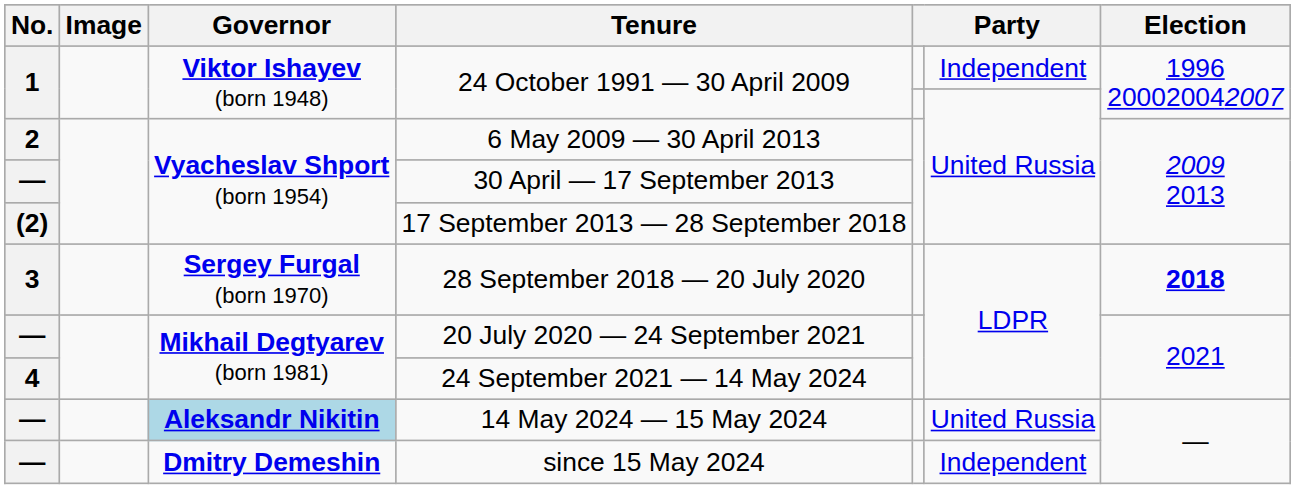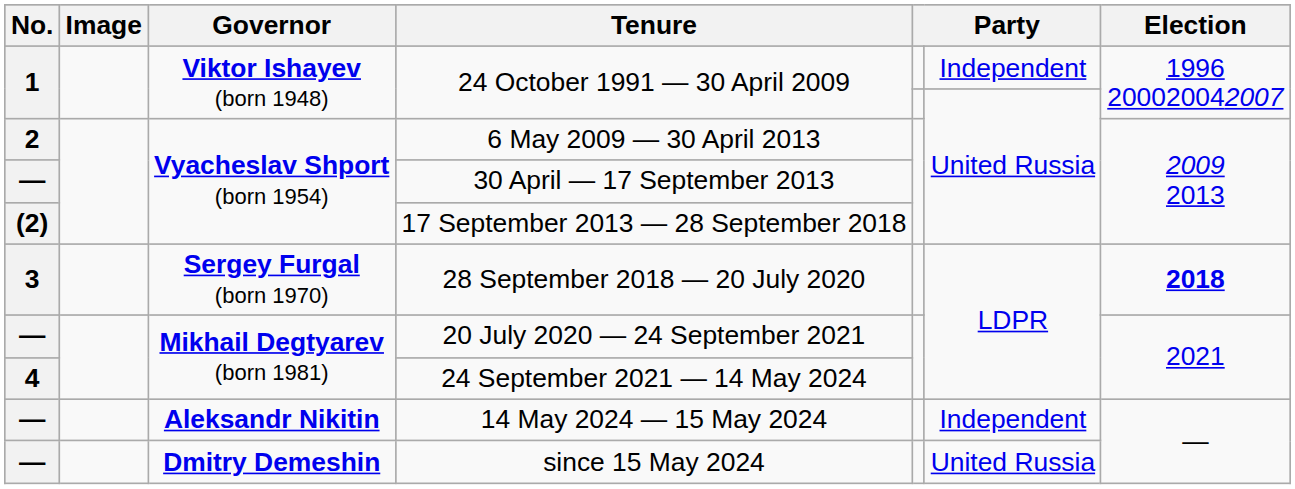(272, 419) lightblue background -> (272, 419) no background
(1013, 419) United Russia -> (1013, 419) Independent
(1013, 461) Independent -> (1013, 461) United Russia
